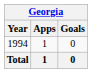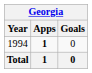(45, 44) normal -> (45, 44) bold
